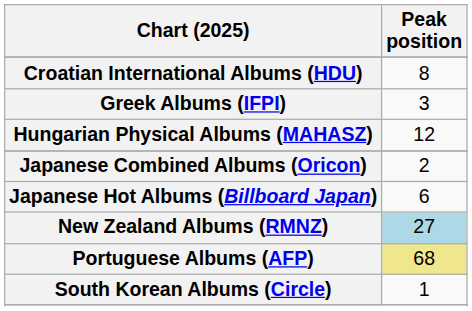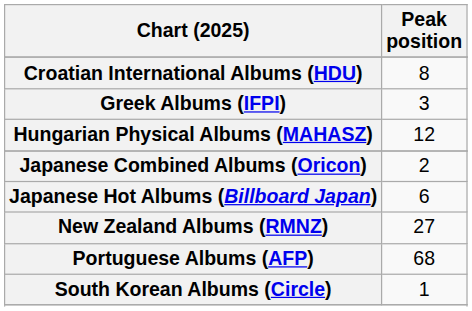(424, 227) lightblue background -> (424, 227) no background
(424, 258) khaki background -> (424, 258) no background
